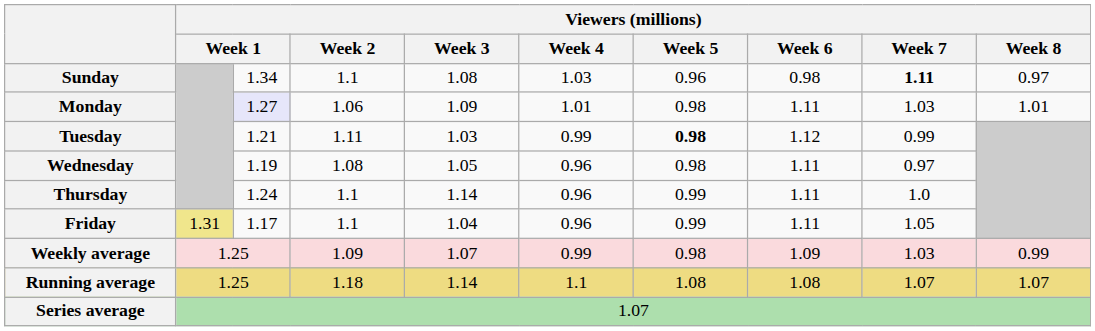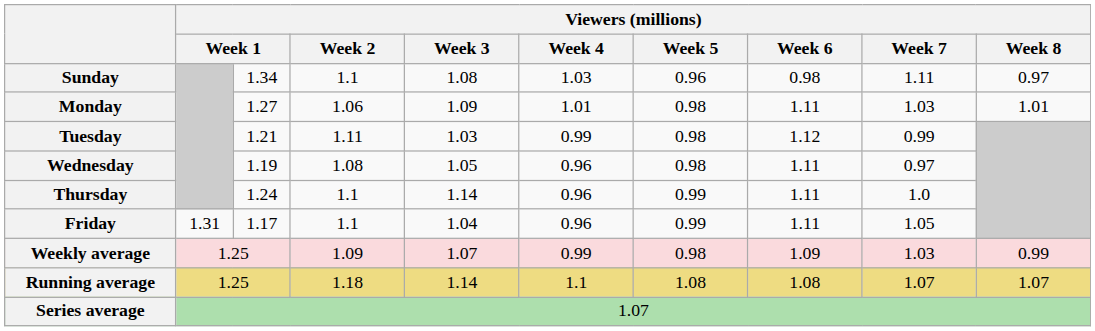(919, 77) bold -> (919, 77) normal
(262, 107) lavender background -> (262, 107) no background
(691, 136) bold -> (691, 136) normal
(205, 223) khaki background -> (205, 223) no background
